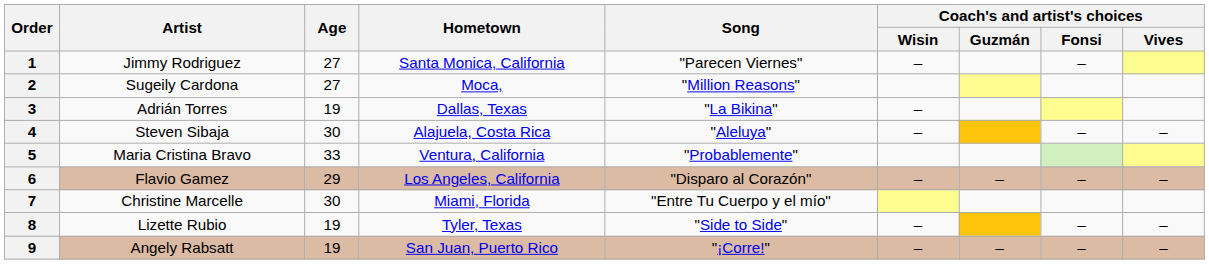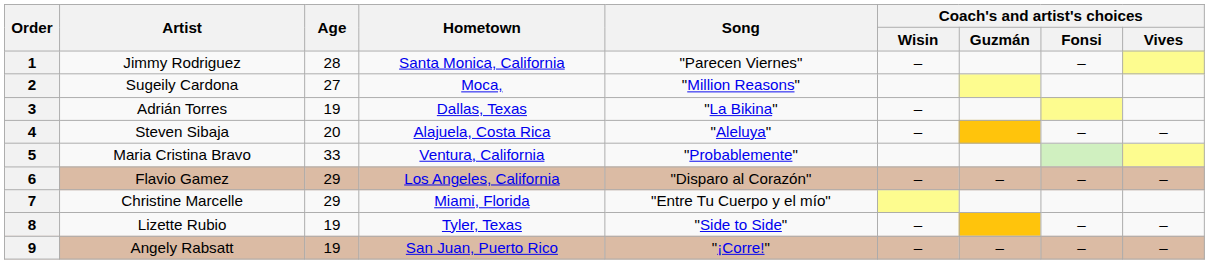(332, 62) 27 -> (332, 62) 28
(332, 132) 30 -> (332, 132) 20
(332, 201) 30 -> (332, 201) 29
